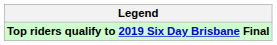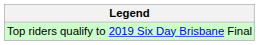(138, 31) bold -> (129, 31) normal
